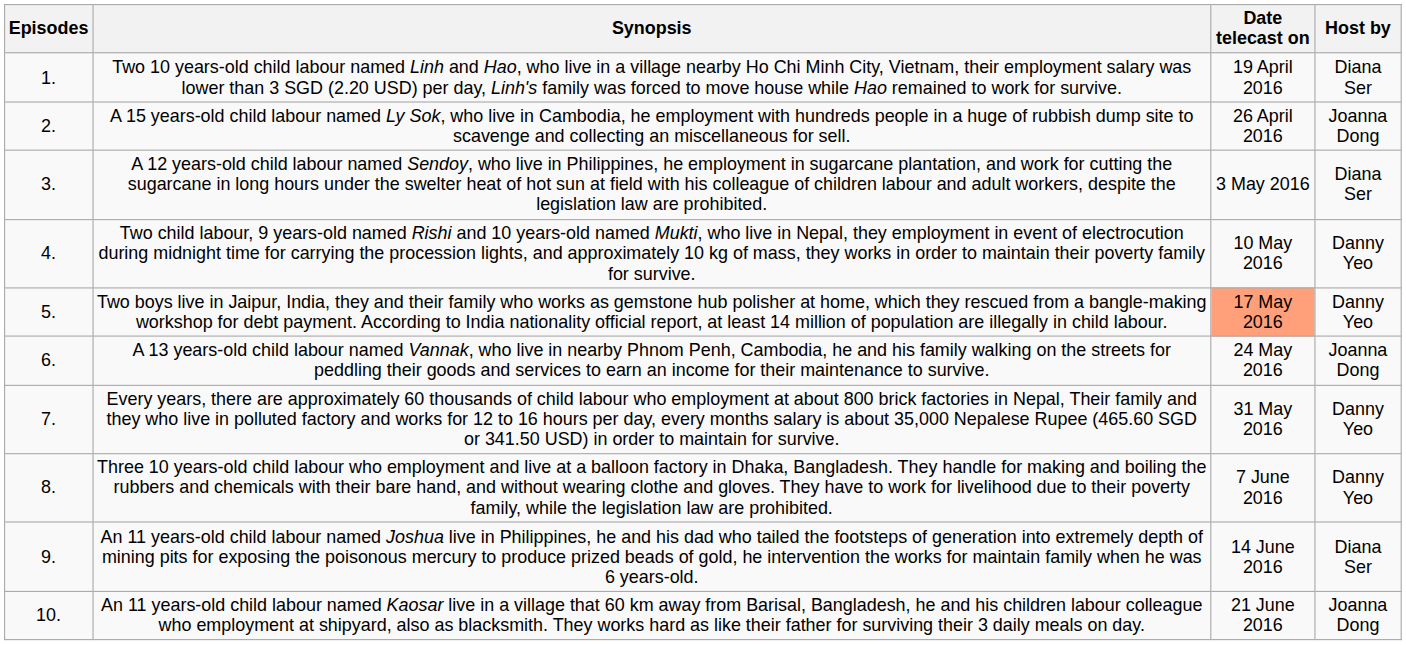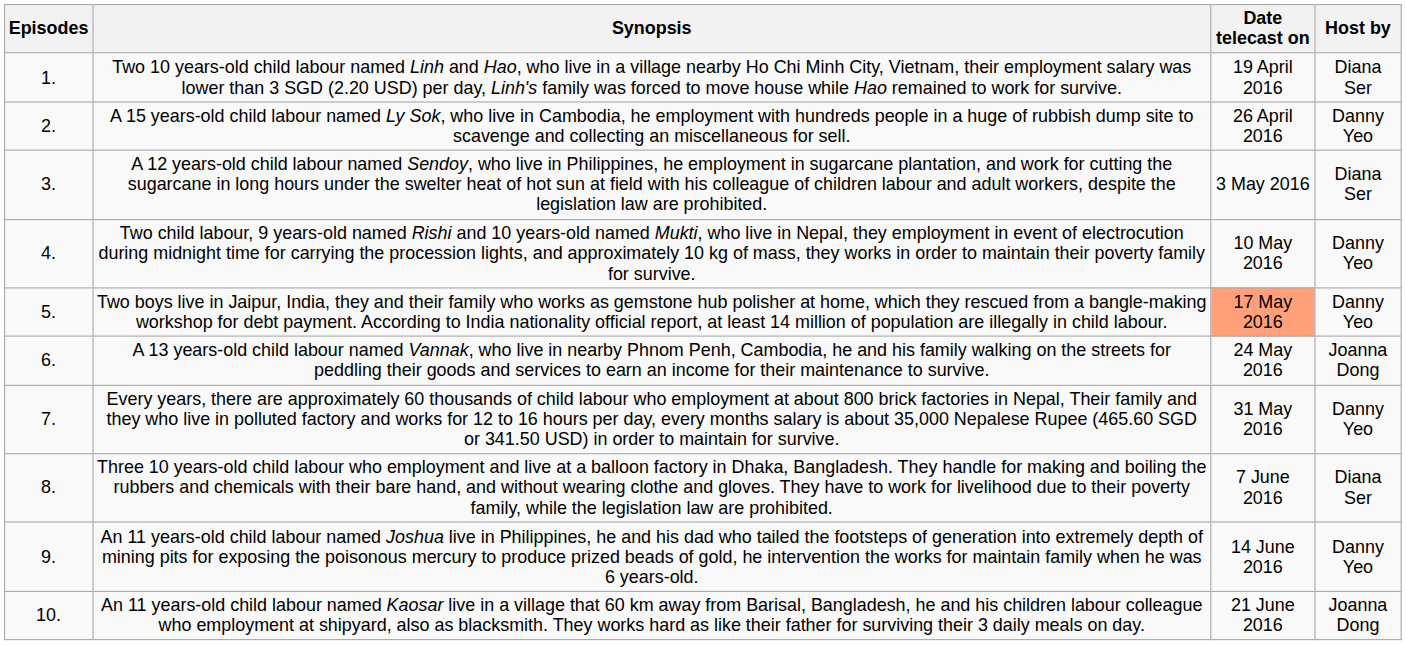(1358, 125) Joanna Dong -> (1358, 125) Danny Yeo
(1358, 487) Danny Yeo -> (1358, 487) Diana Ser
(1358, 556) Diana Ser -> (1358, 556) Danny Yeo
